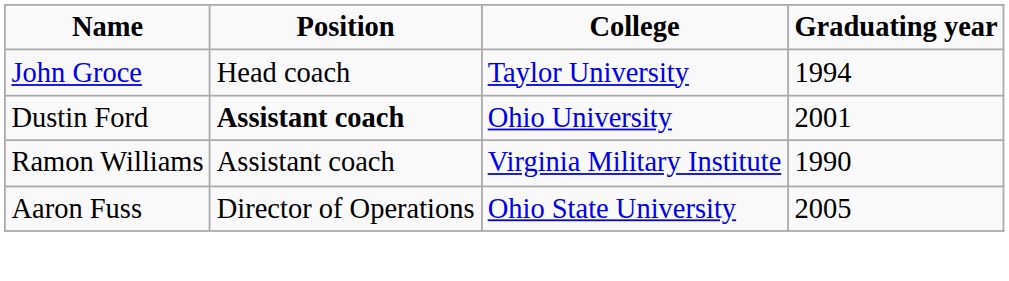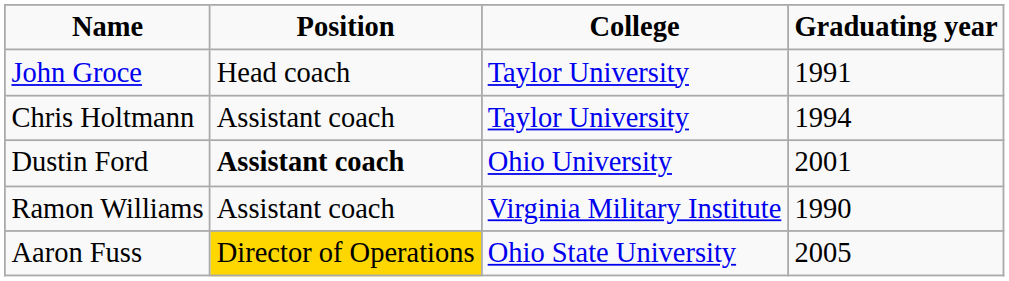(823, 72) 1994 -> (823, 72) 1991
+ row: (103, 117)
(346, 207) no background -> (346, 252) gold background
